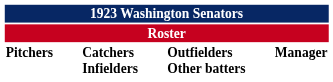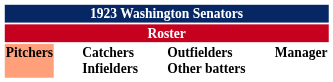(29, 52) no background -> (29, 52) lightsalmon background
